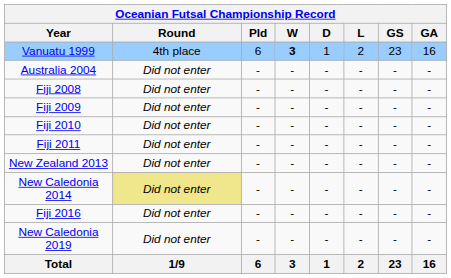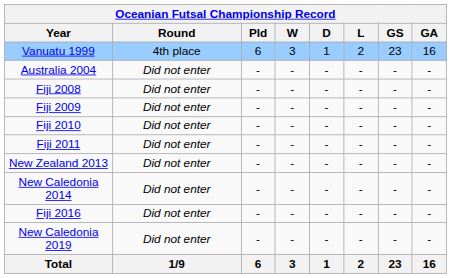(292, 51) bold -> (292, 51) normal
(177, 189) khaki background -> (177, 189) no background
